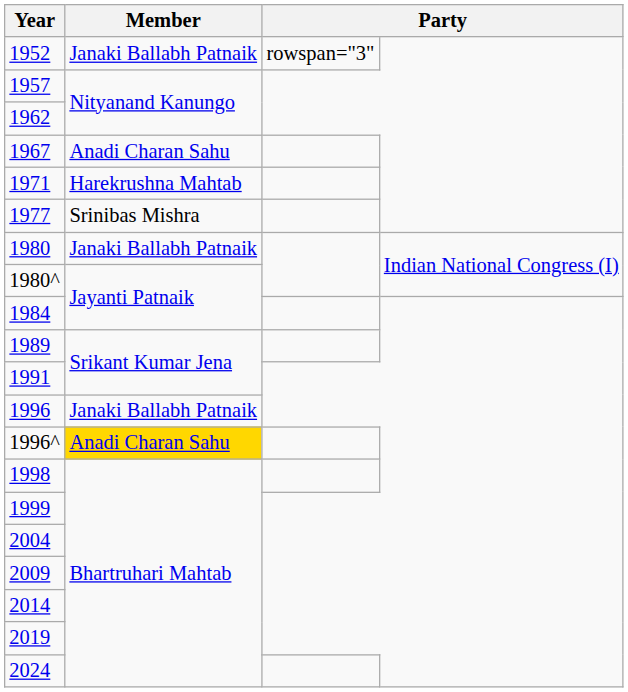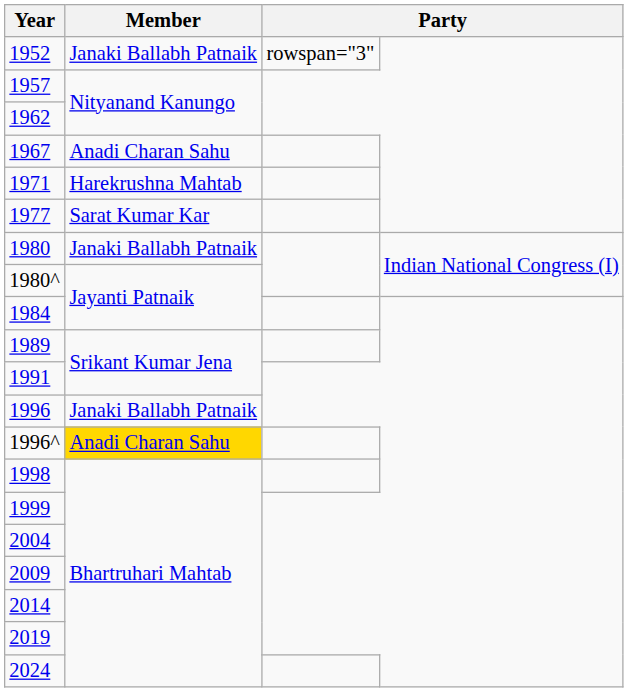(135, 215) Srinibas Mishra -> (139, 215) Sarat Kumar Kar
